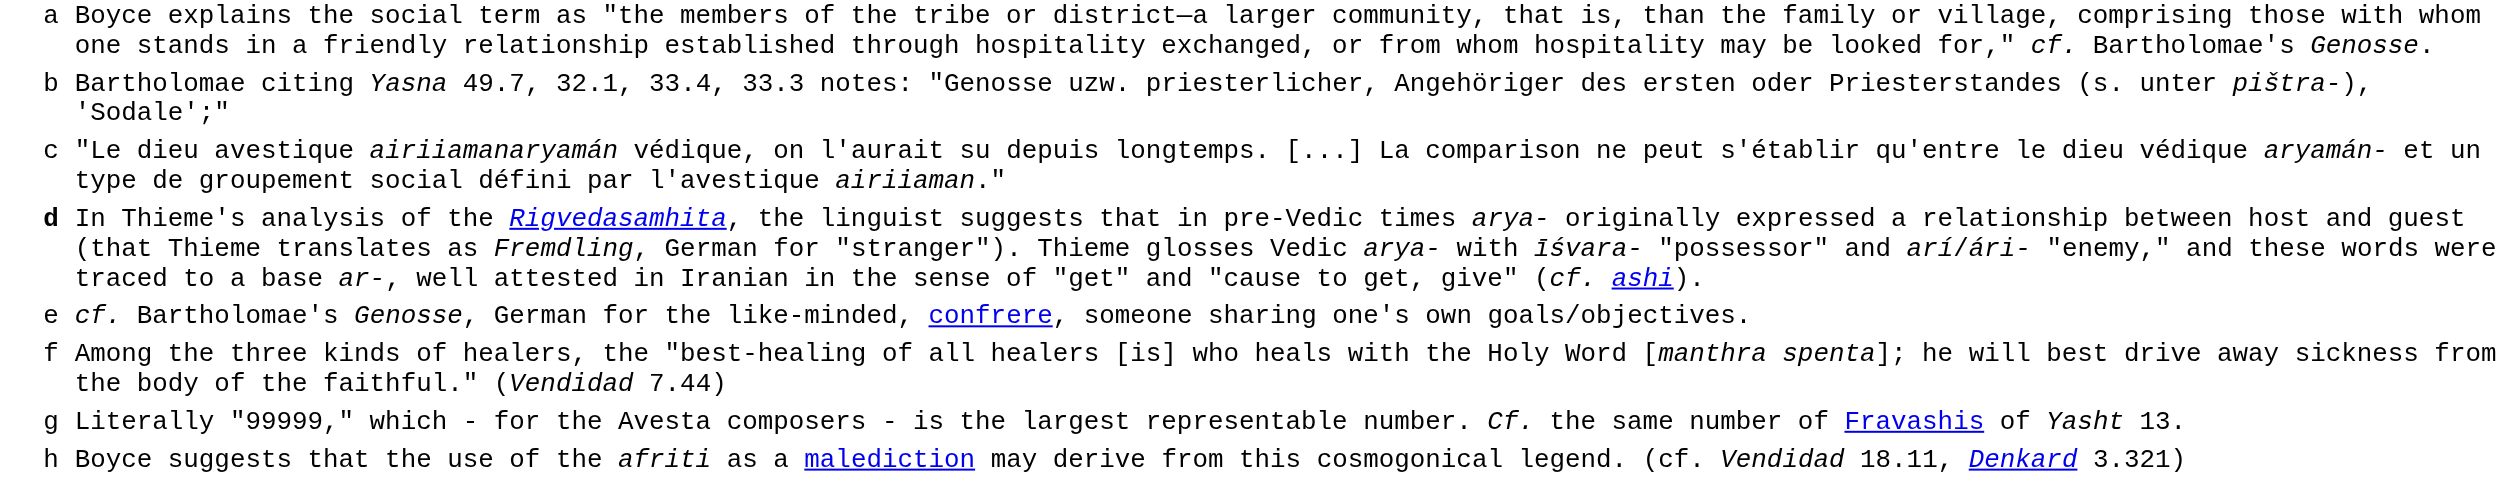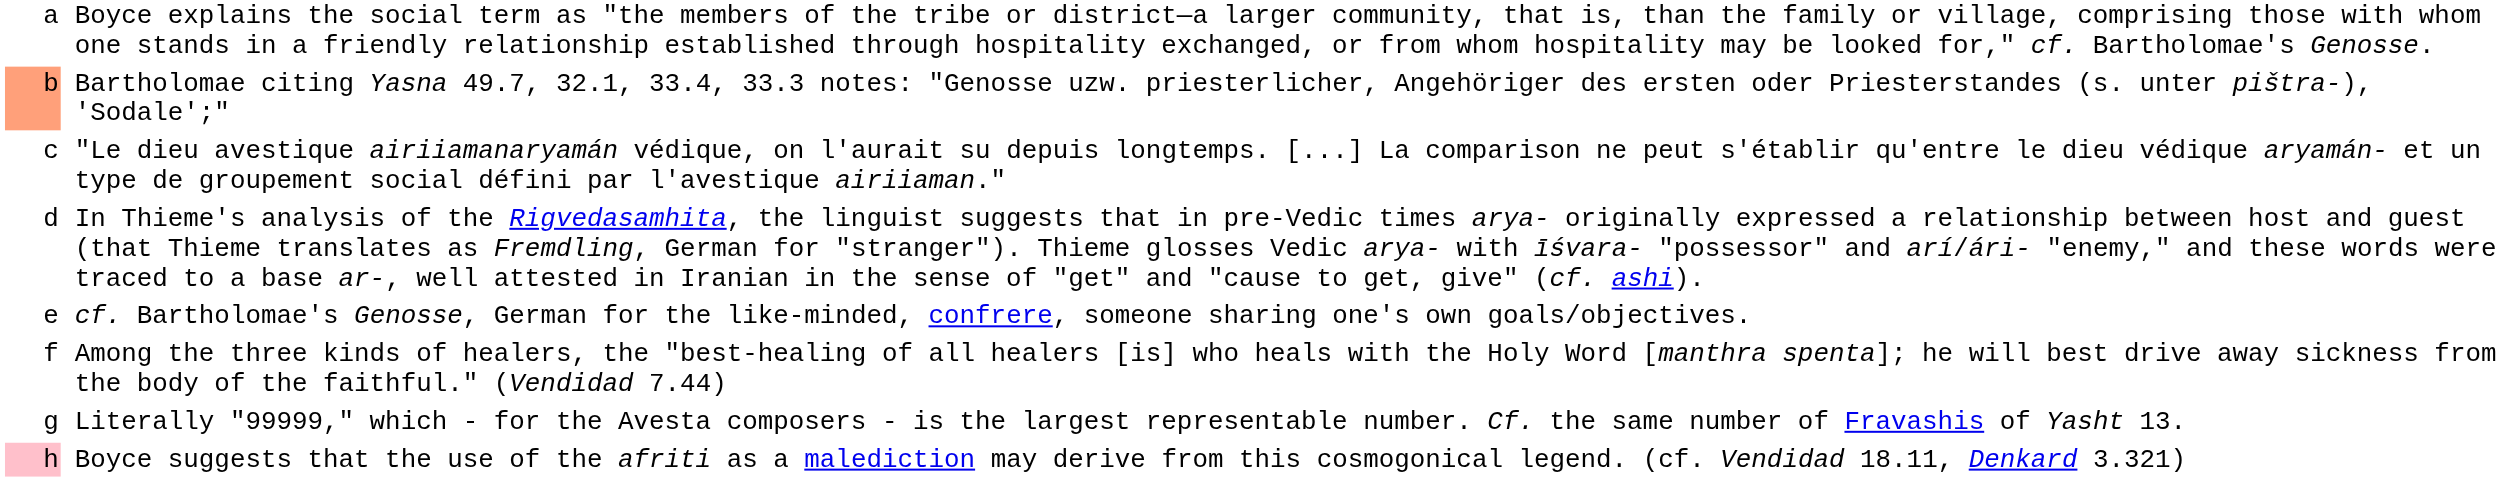(51, 84) no background -> (51, 84) lightsalmon background
(51, 219) bold -> (51, 219) normal
(51, 460) no background -> (51, 460) pink background
